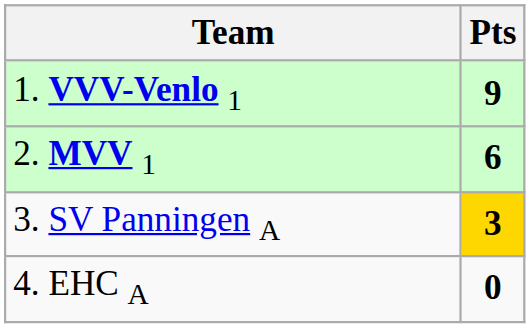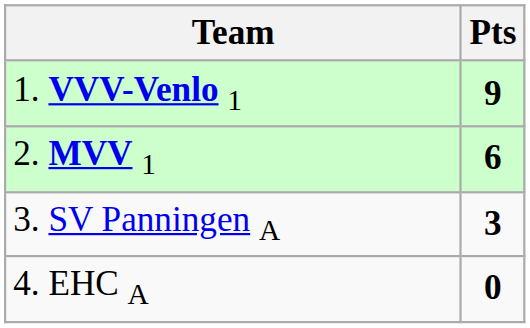(493, 223) gold background -> (493, 223) no background
